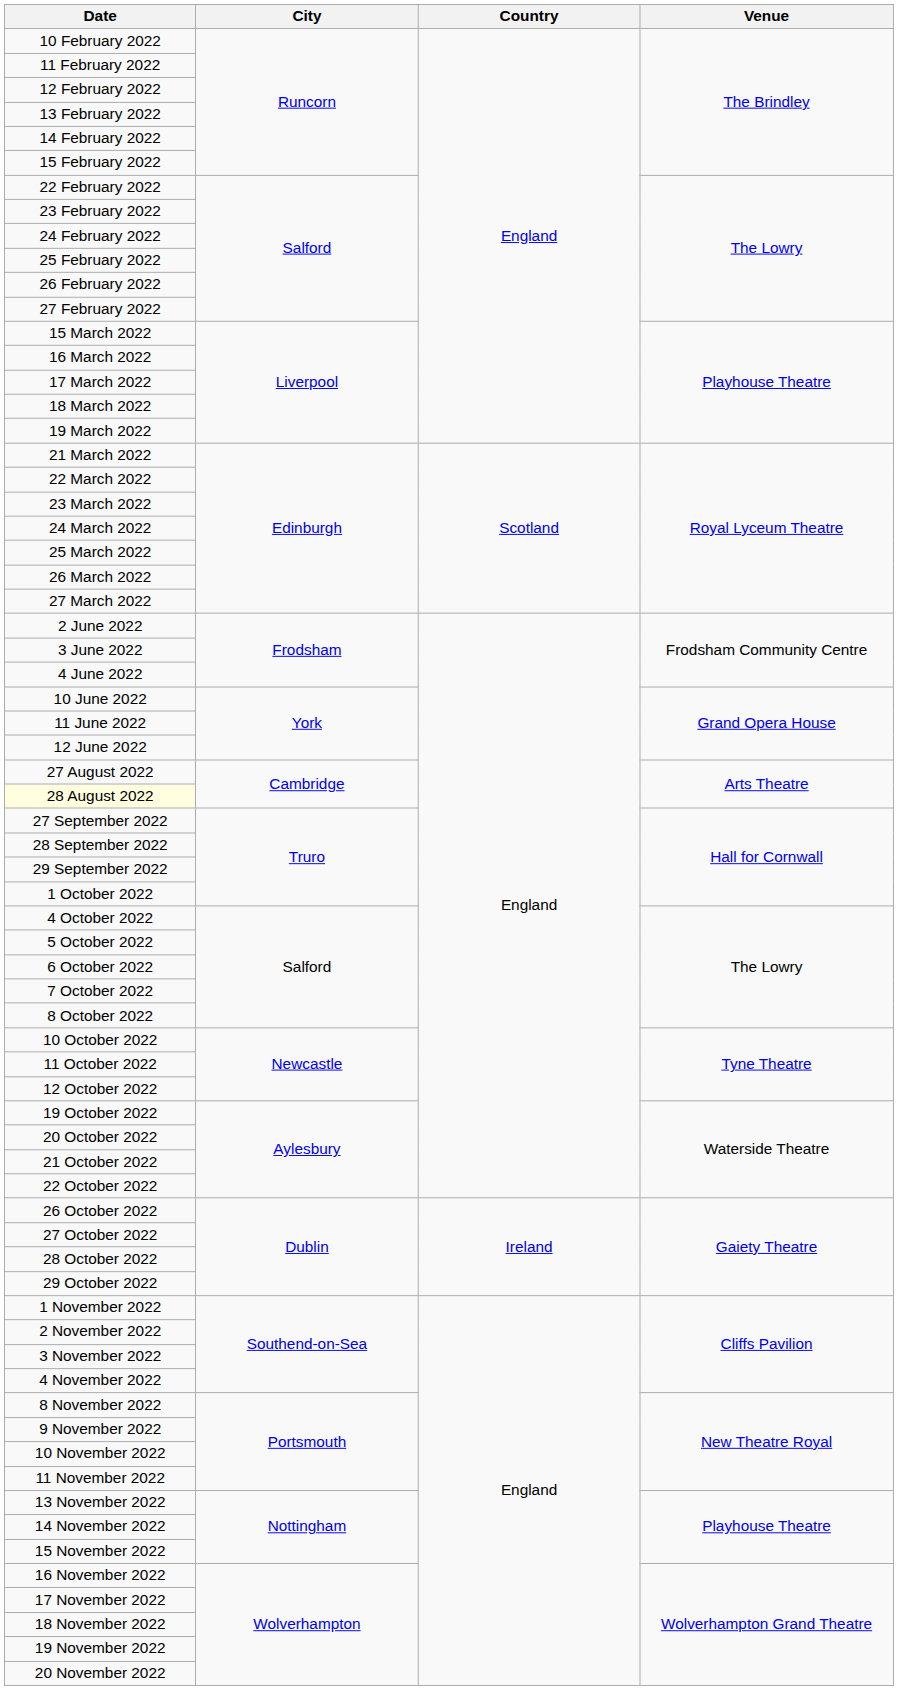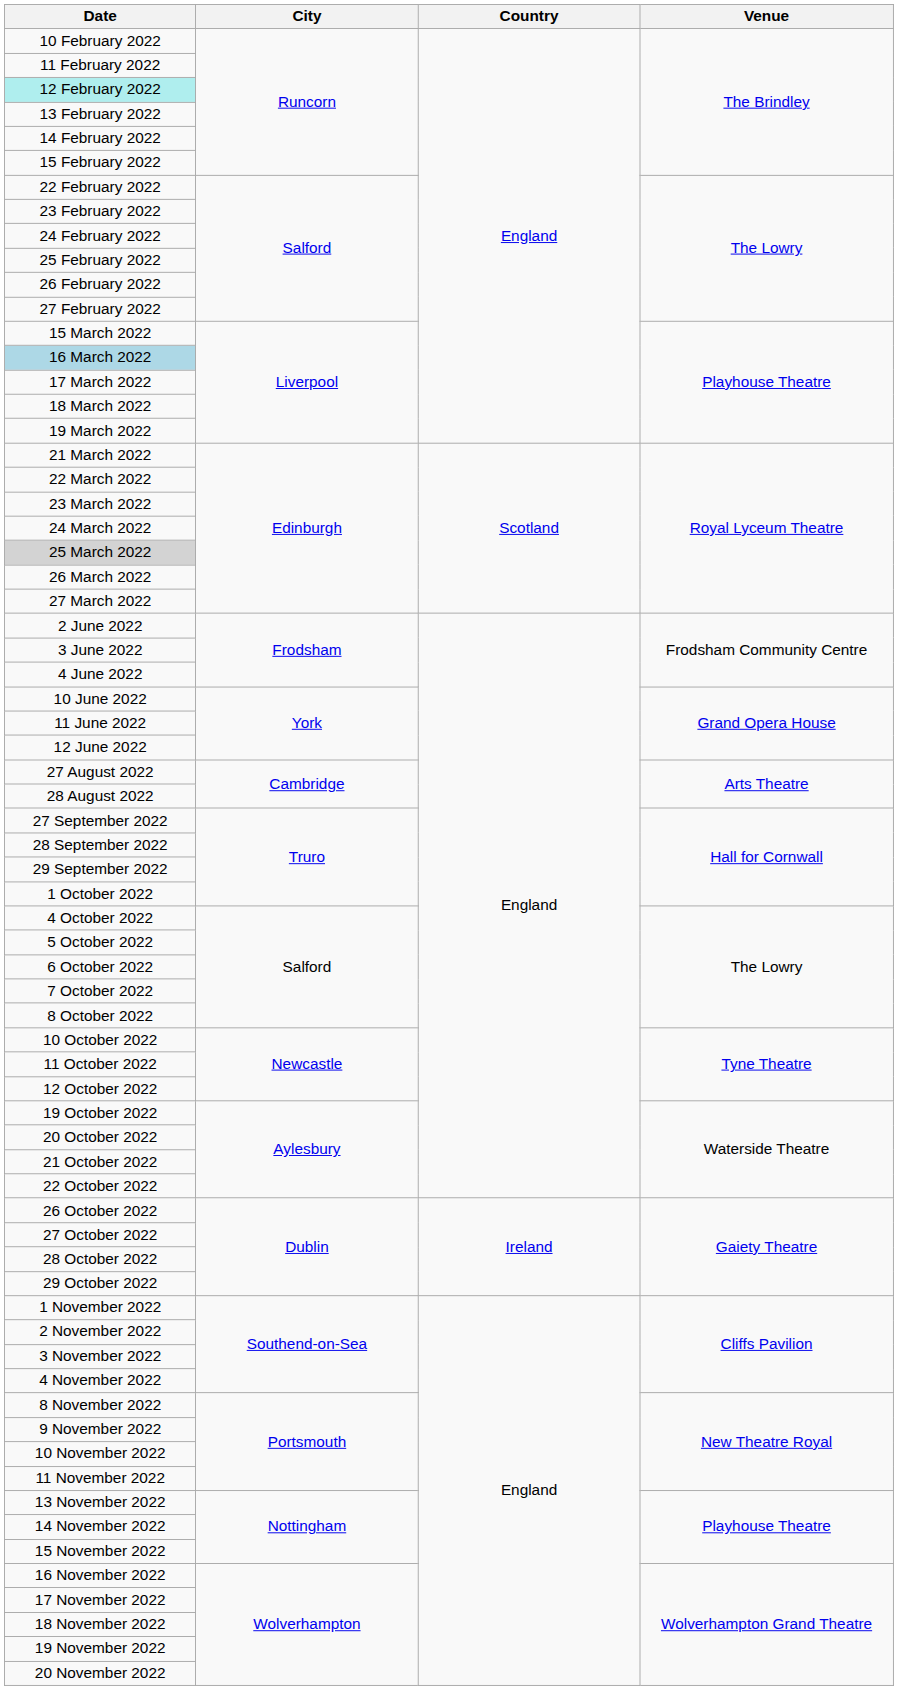(100, 89) no background -> (100, 89) paleturquoise background
(100, 357) no background -> (100, 357) lightblue background
(100, 552) no background -> (100, 552) lightgrey background
(100, 796) lightyellow background -> (100, 796) no background
